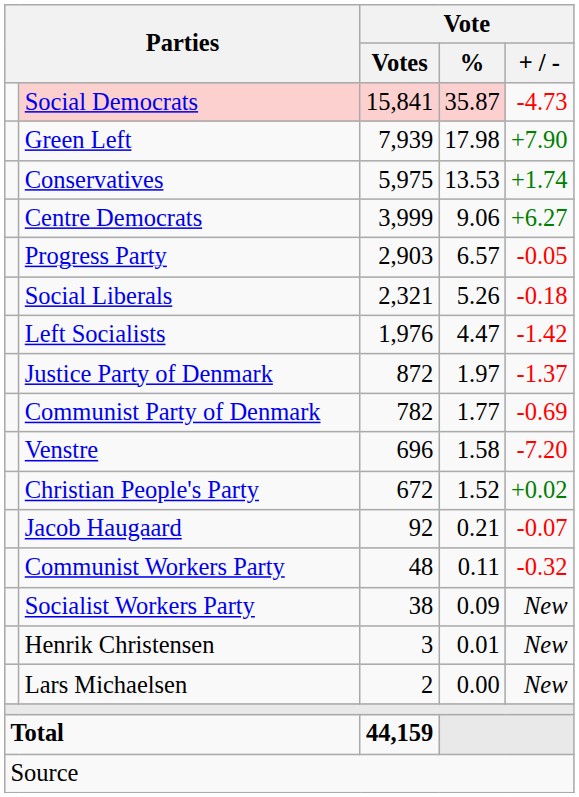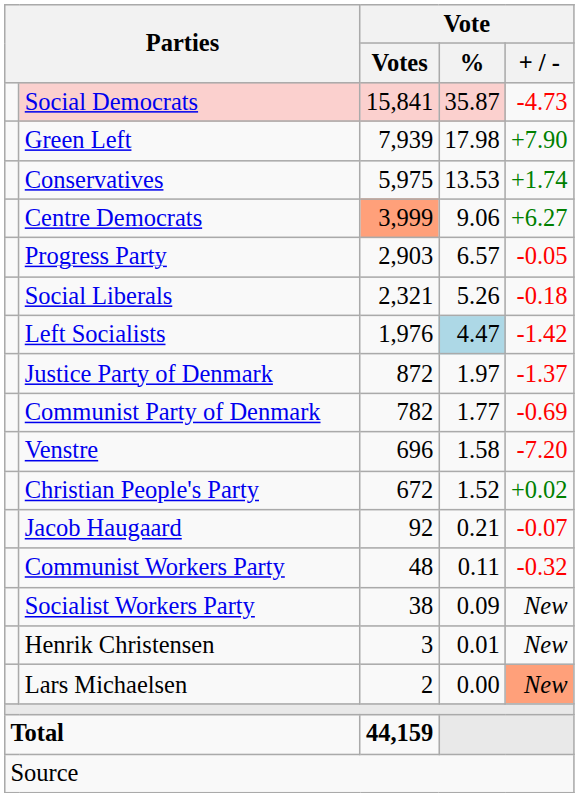(406, 218) no background -> (406, 218) lightsalmon background
(478, 334) no background -> (478, 334) lightblue background
(546, 683) no background -> (546, 683) lightsalmon background
